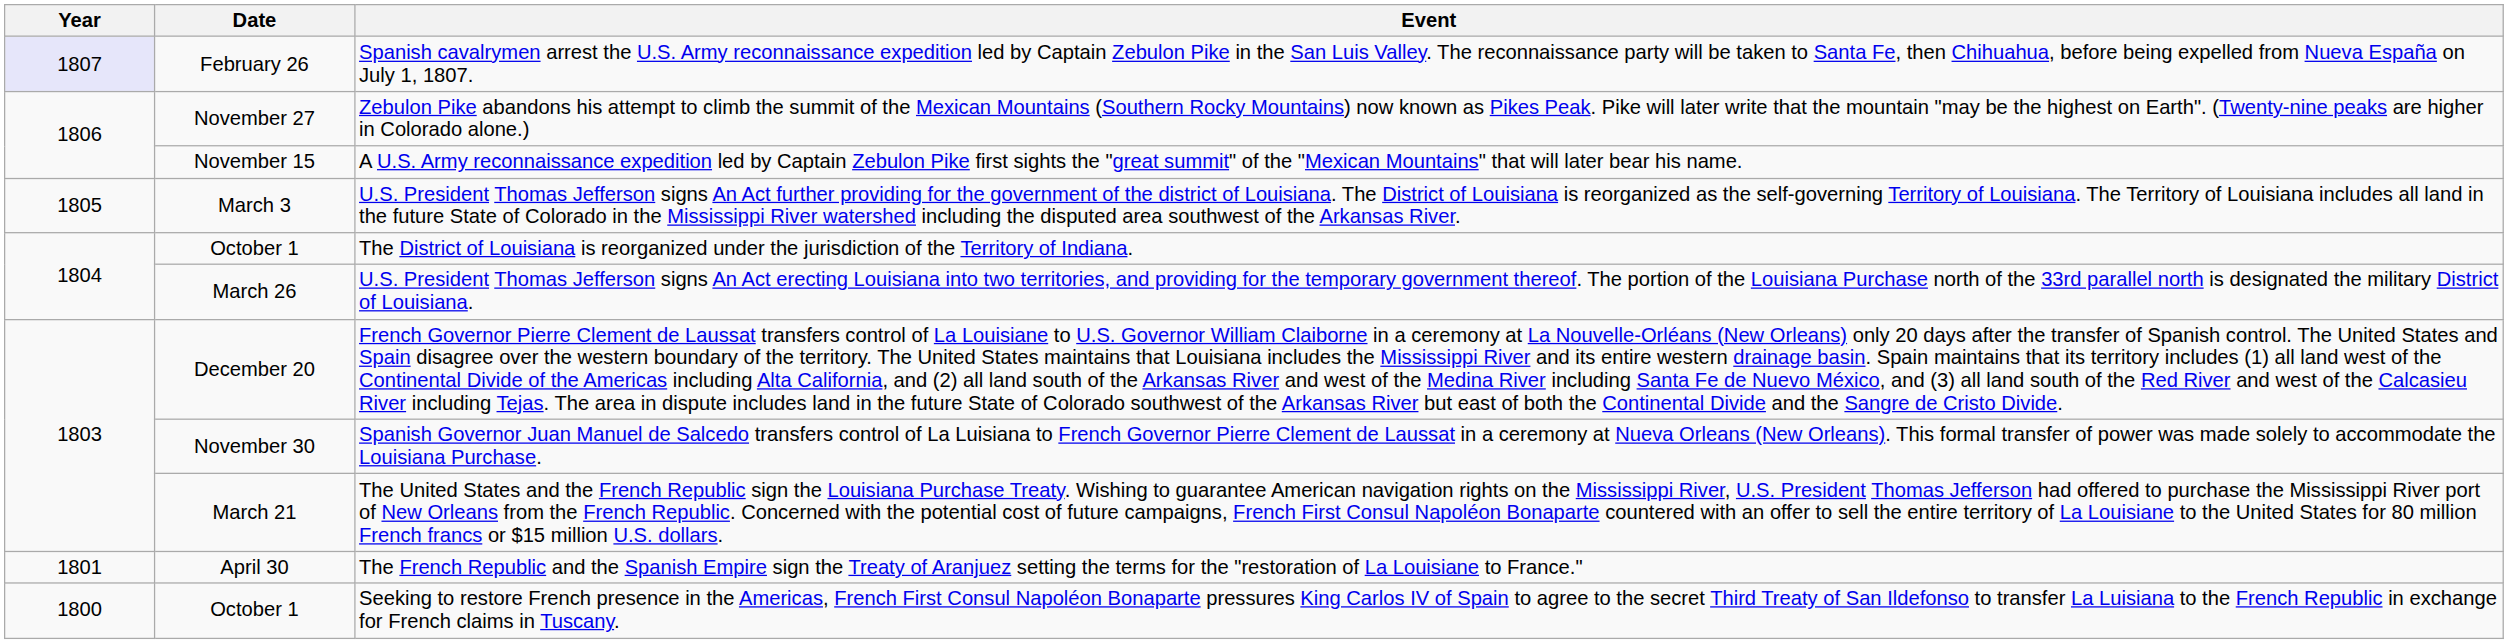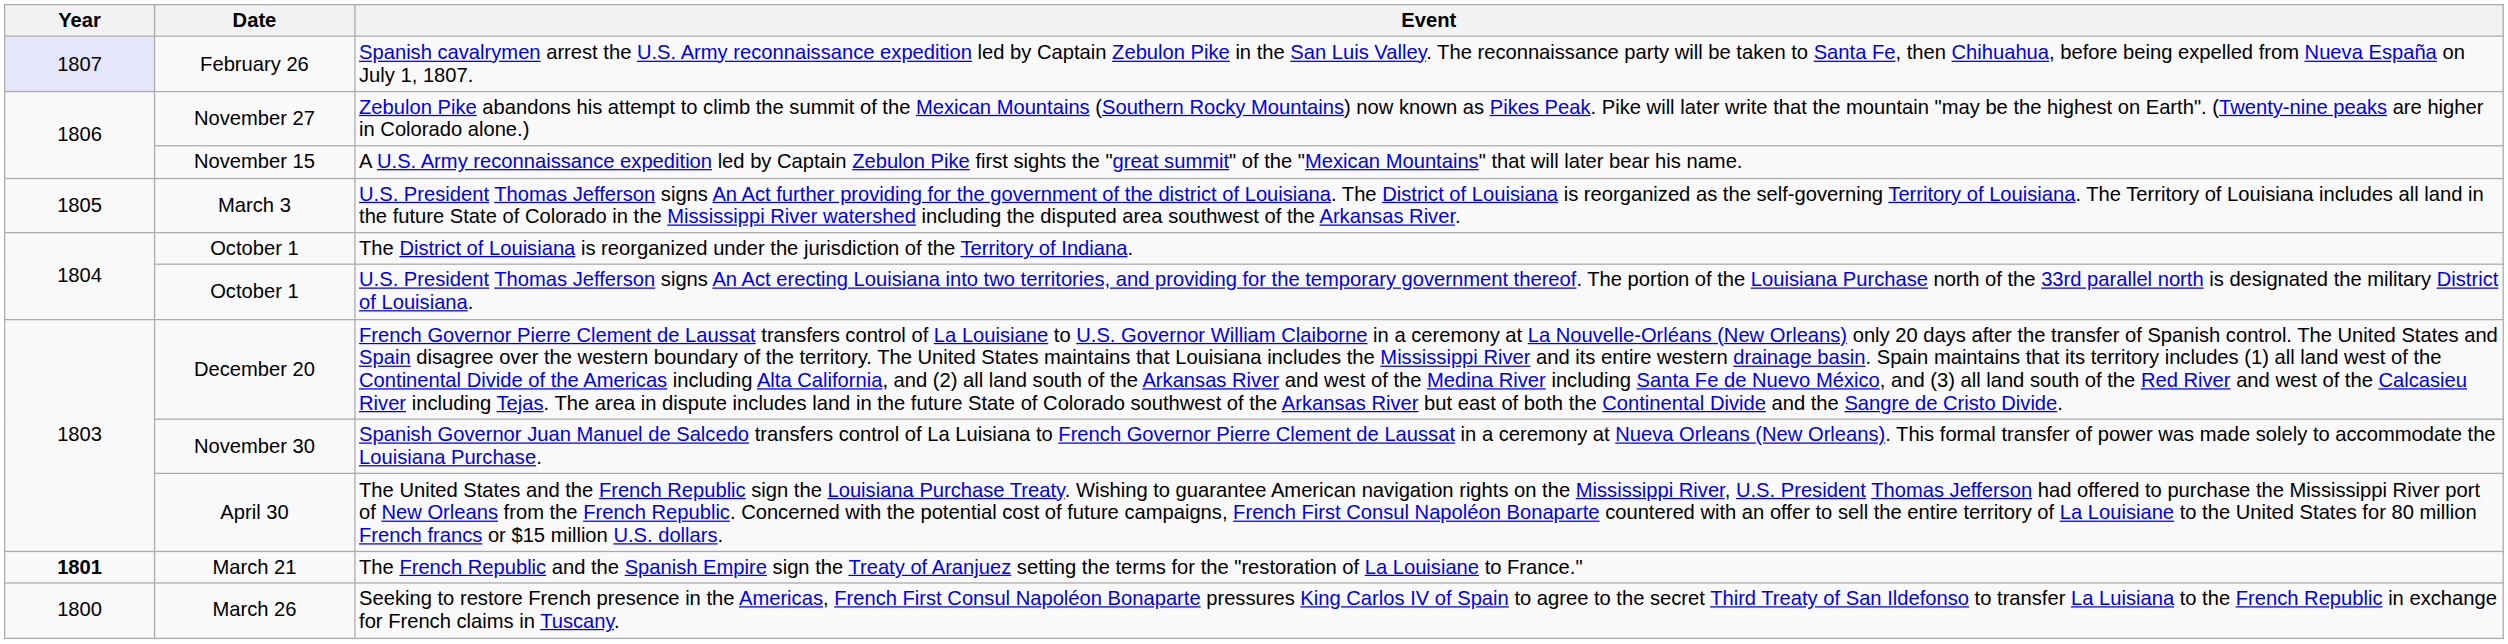(254, 291) March 26 -> (254, 291) October 1
(254, 512) March 21 -> (254, 512) April 30
(80, 567) normal -> (80, 567) bold
(254, 567) April 30 -> (254, 567) March 21
(254, 610) October 1 -> (254, 610) March 26
